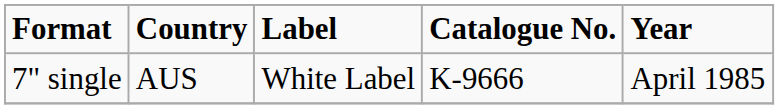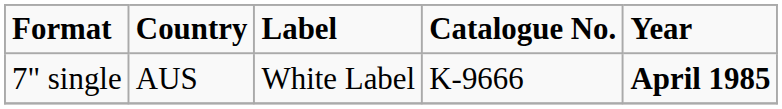(698, 77) normal -> (700, 77) bold
